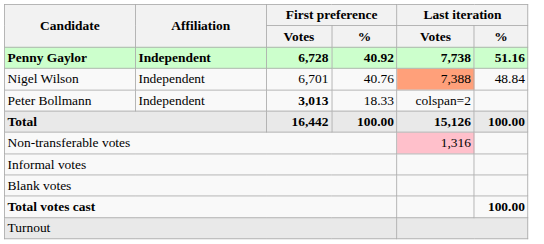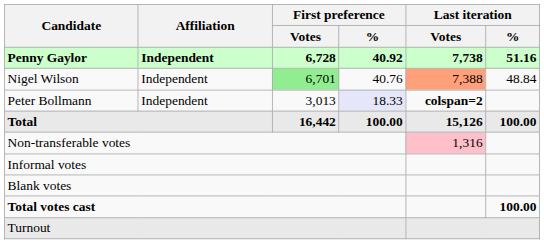(313, 79) no background -> (321, 79) lightgreen background
(313, 100) bold -> (321, 100) normal
(379, 100) no background -> (388, 100) lavender background
(443, 100) normal -> (454, 100) bold
